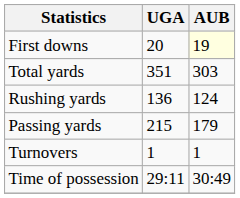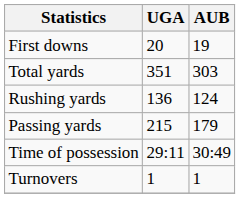(201, 44) lightyellow background -> (201, 44) no background
rows swapped: (43, 152) <-> (74, 179)
